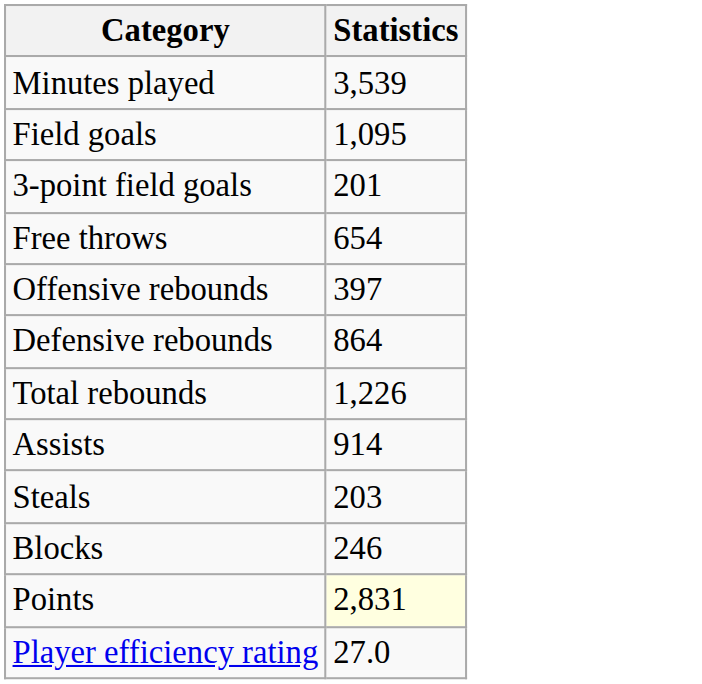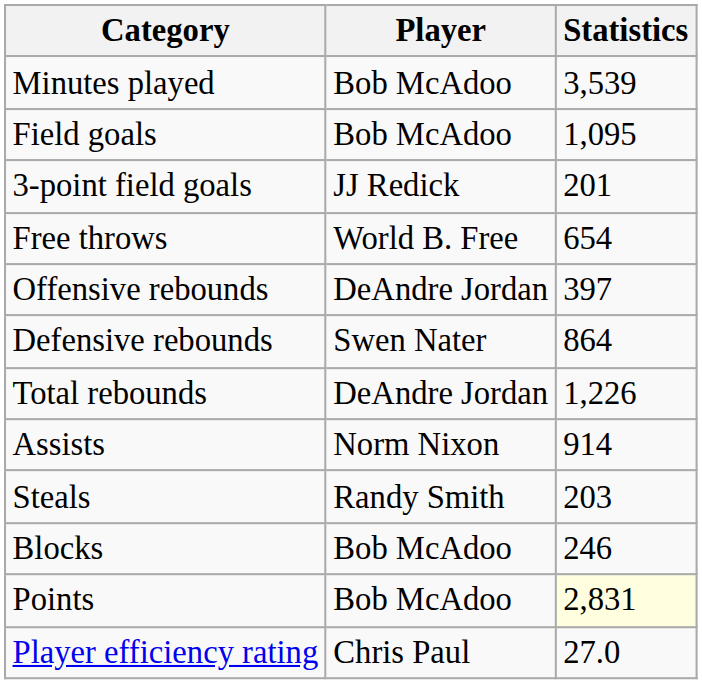+ column: (441, 30)
